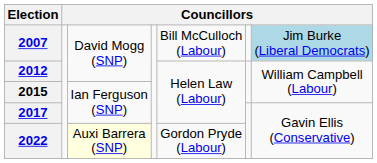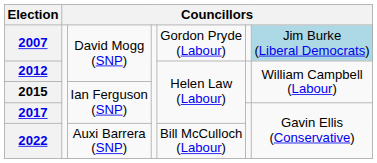(201, 43) Bill McCulloch (Labour) -> (201, 43) Gordon Pryde (Labour)
(109, 141) lightyellow background -> (109, 141) no background
(201, 141) Gordon Pryde (Labour) -> (201, 141) Bill McCulloch (Labour)
